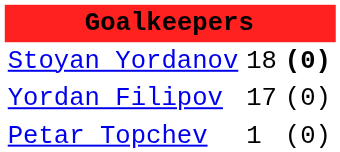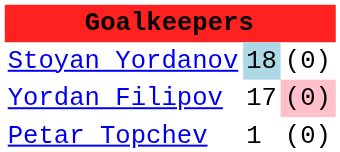(262, 60) no background -> (262, 60) lightblue background
(308, 60) bold -> (308, 60) normal
(308, 97) no background -> (308, 97) pink background
